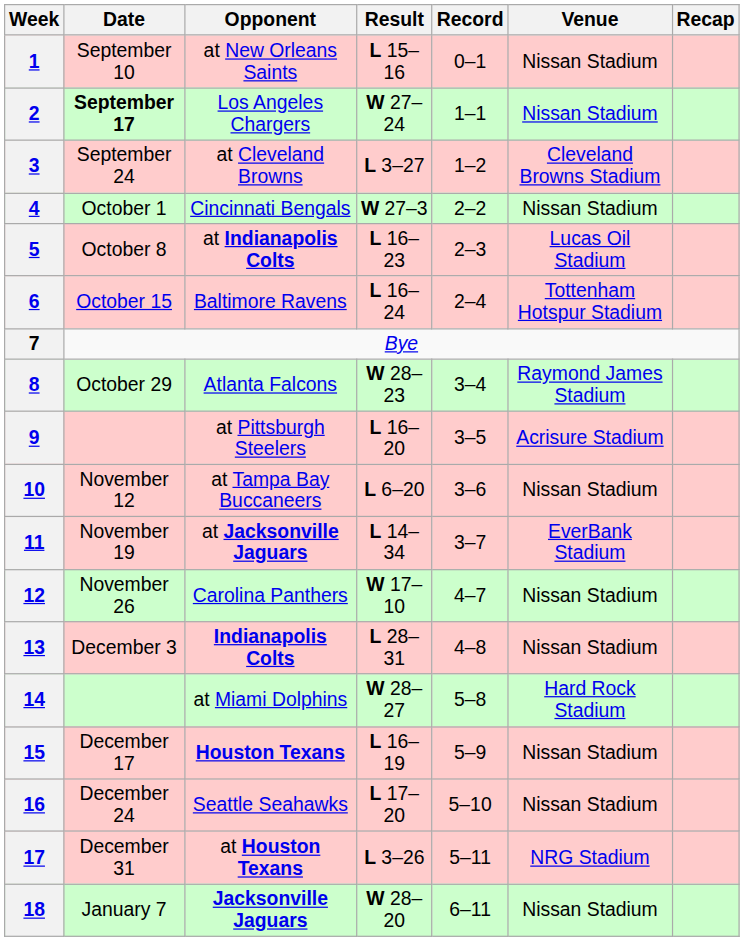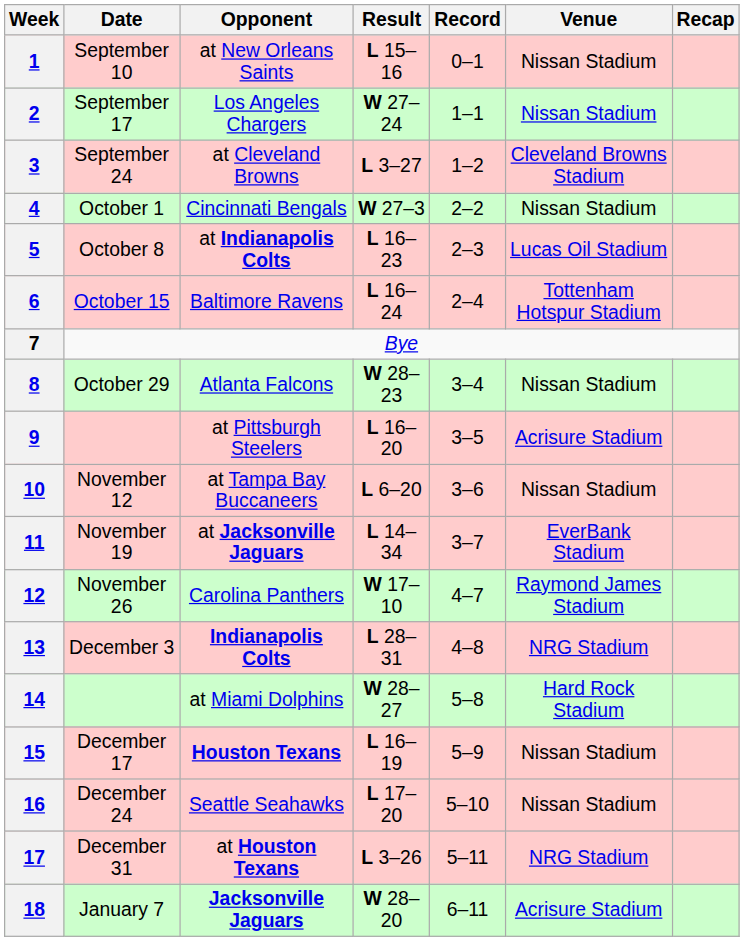(124, 113) bold -> (122, 113) normal
(590, 385) Raymond James Stadium -> (589, 385) Nissan Stadium
(590, 595) Nissan Stadium -> (589, 595) Raymond James Stadium
(590, 647) Nissan Stadium -> (589, 647) NRG Stadium
(590, 910) Nissan Stadium -> (589, 910) Acrisure Stadium
